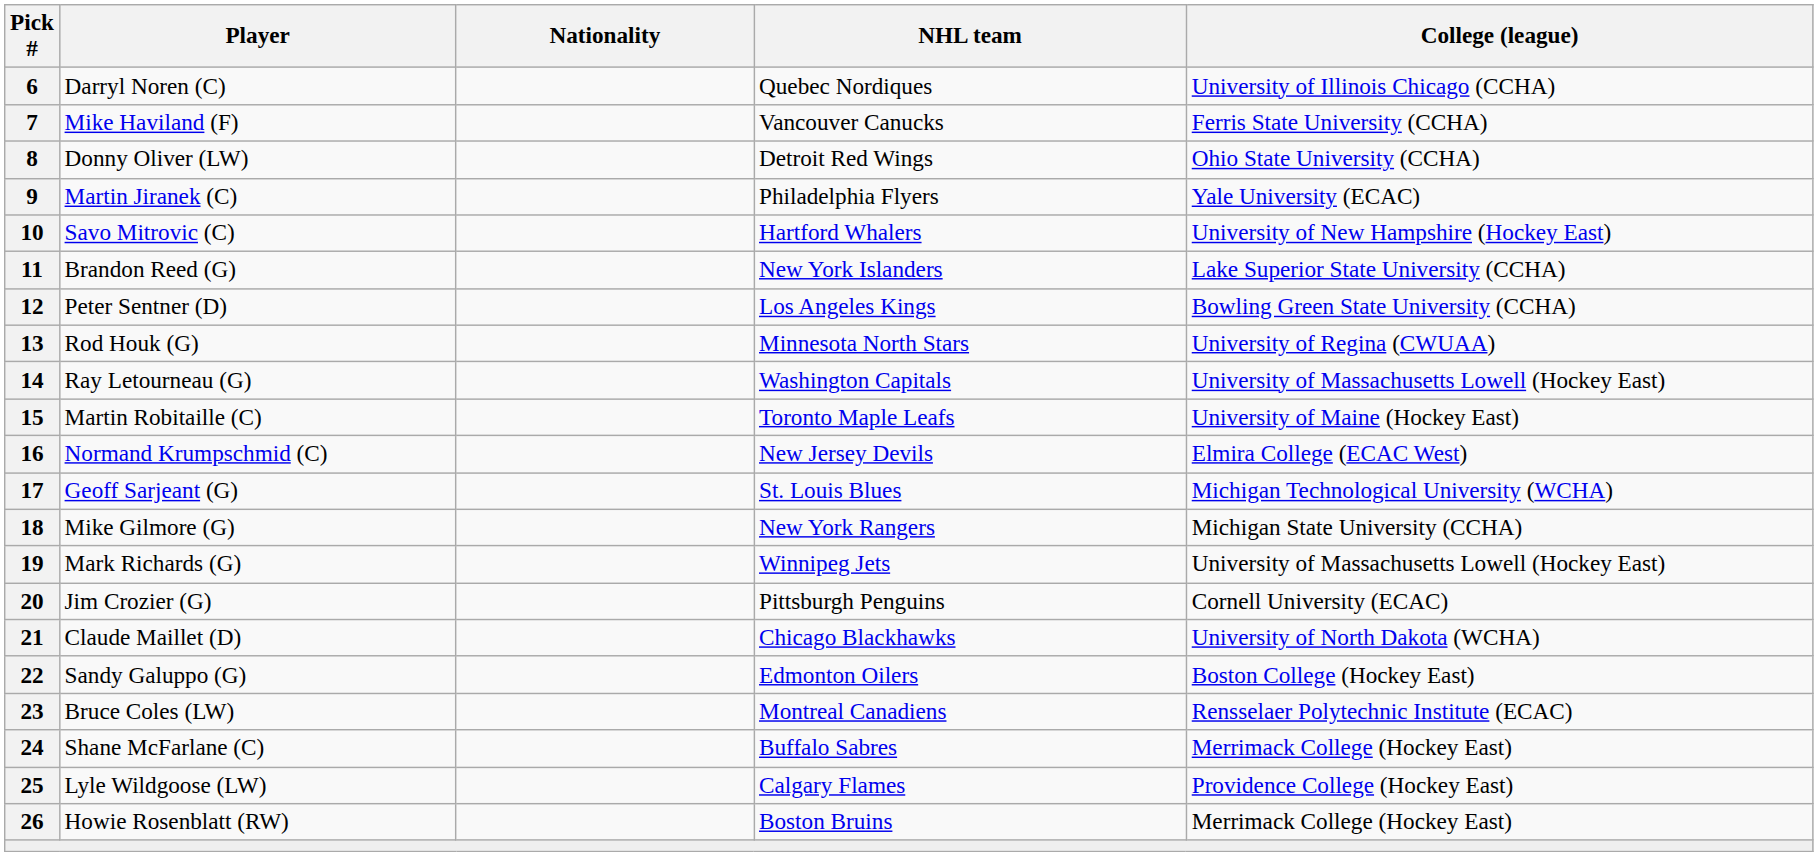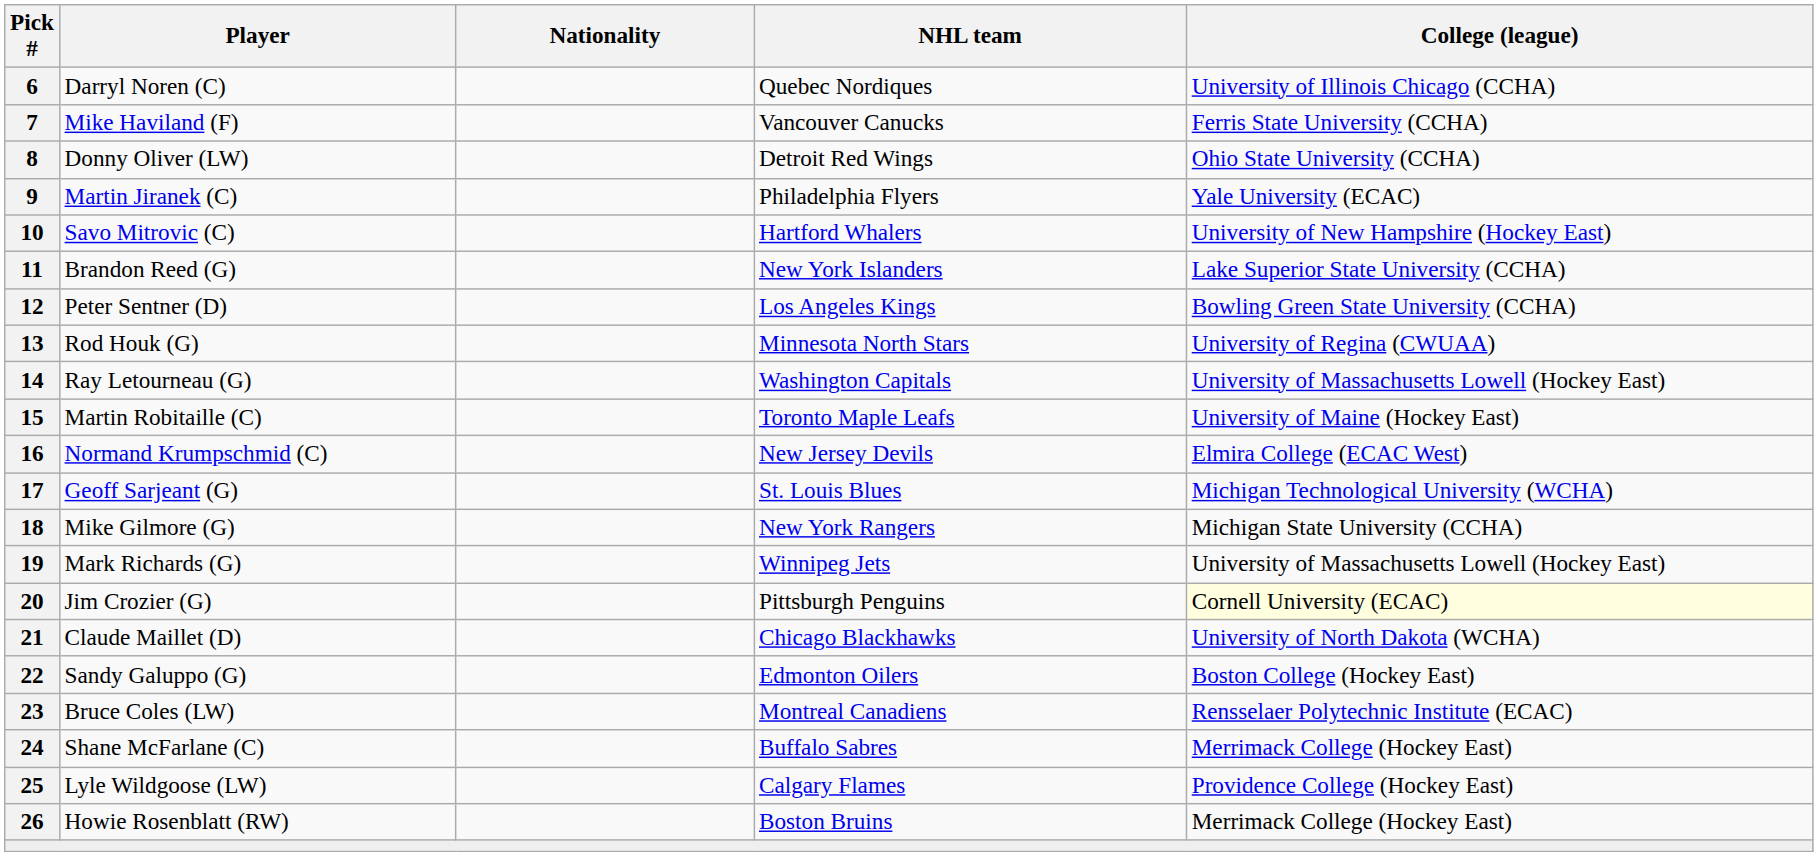(1320, 600) no background -> (1320, 600) lightyellow background
